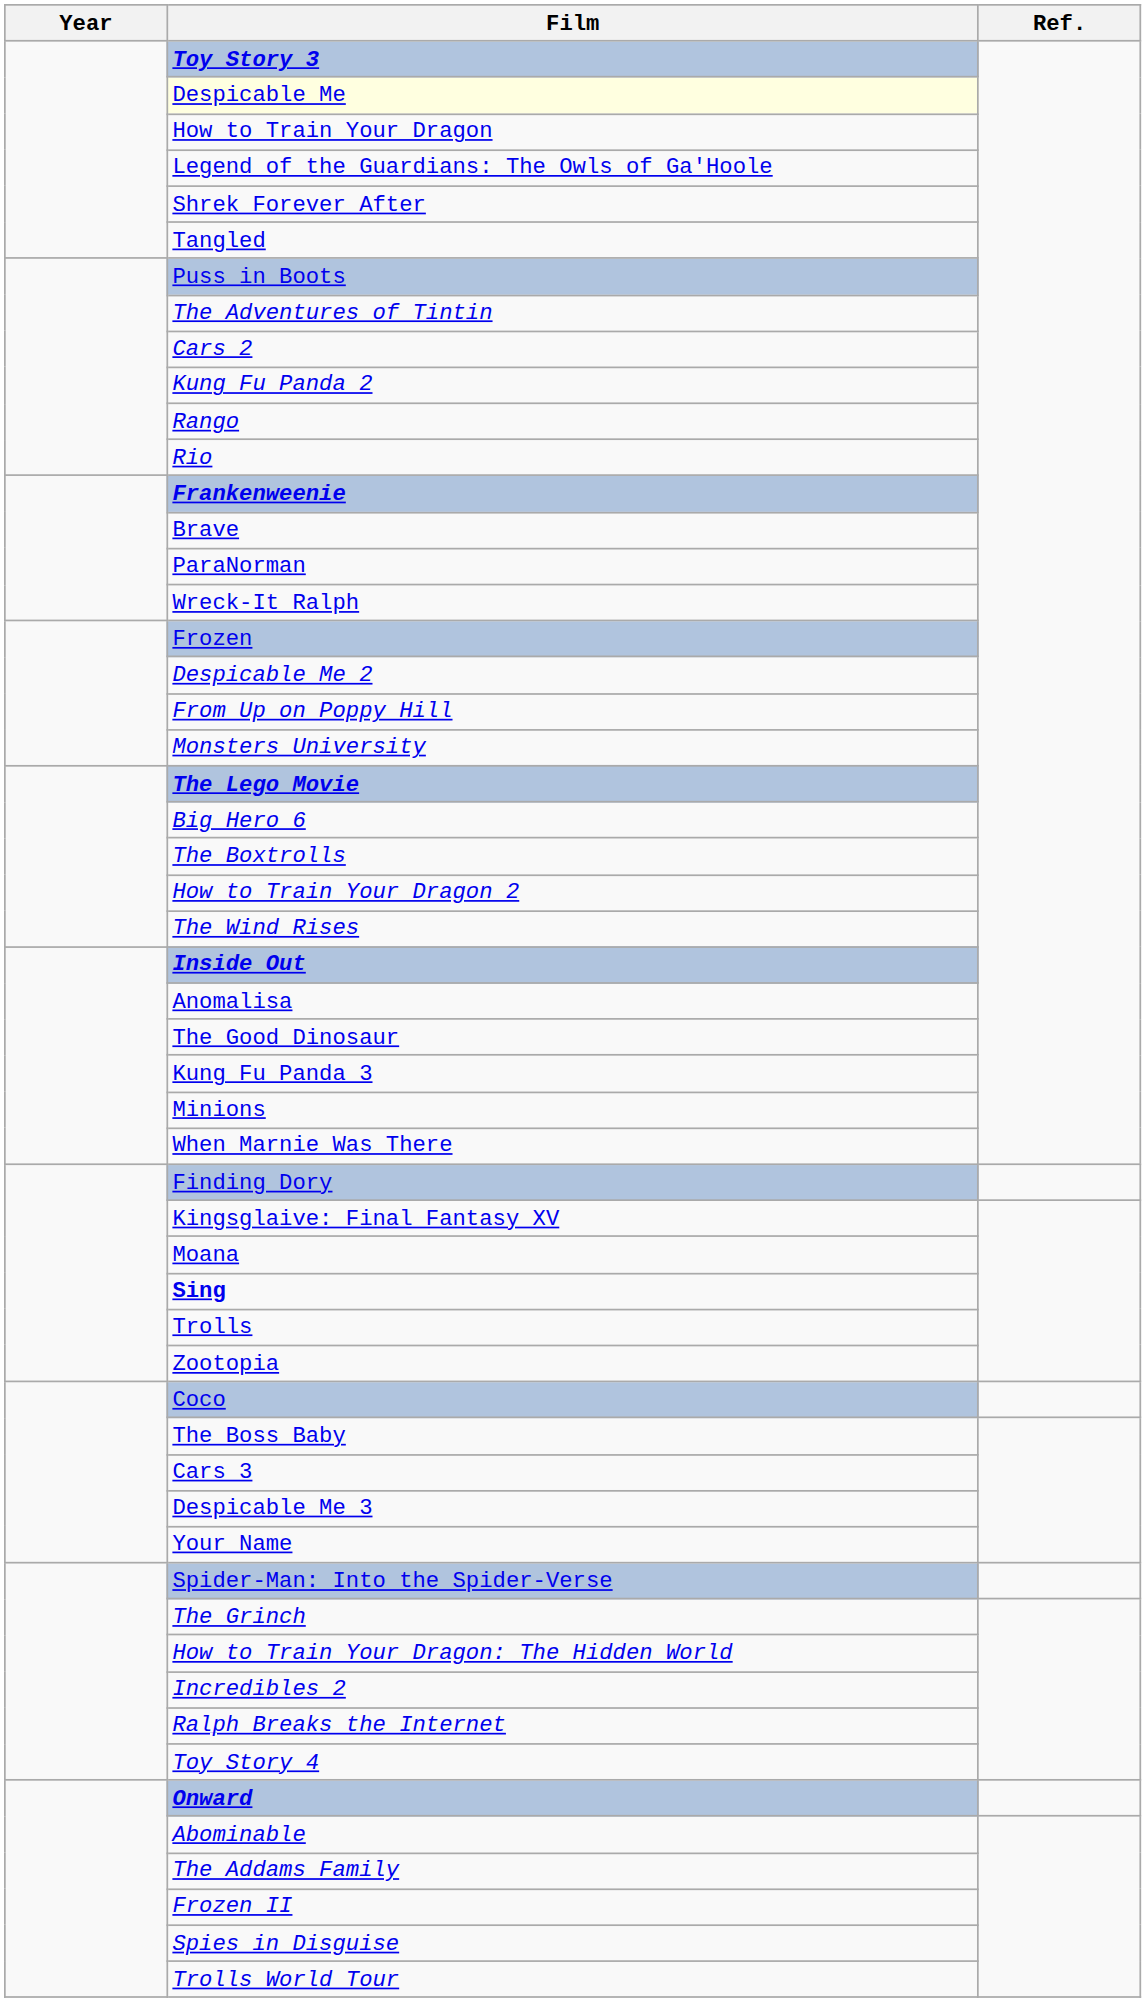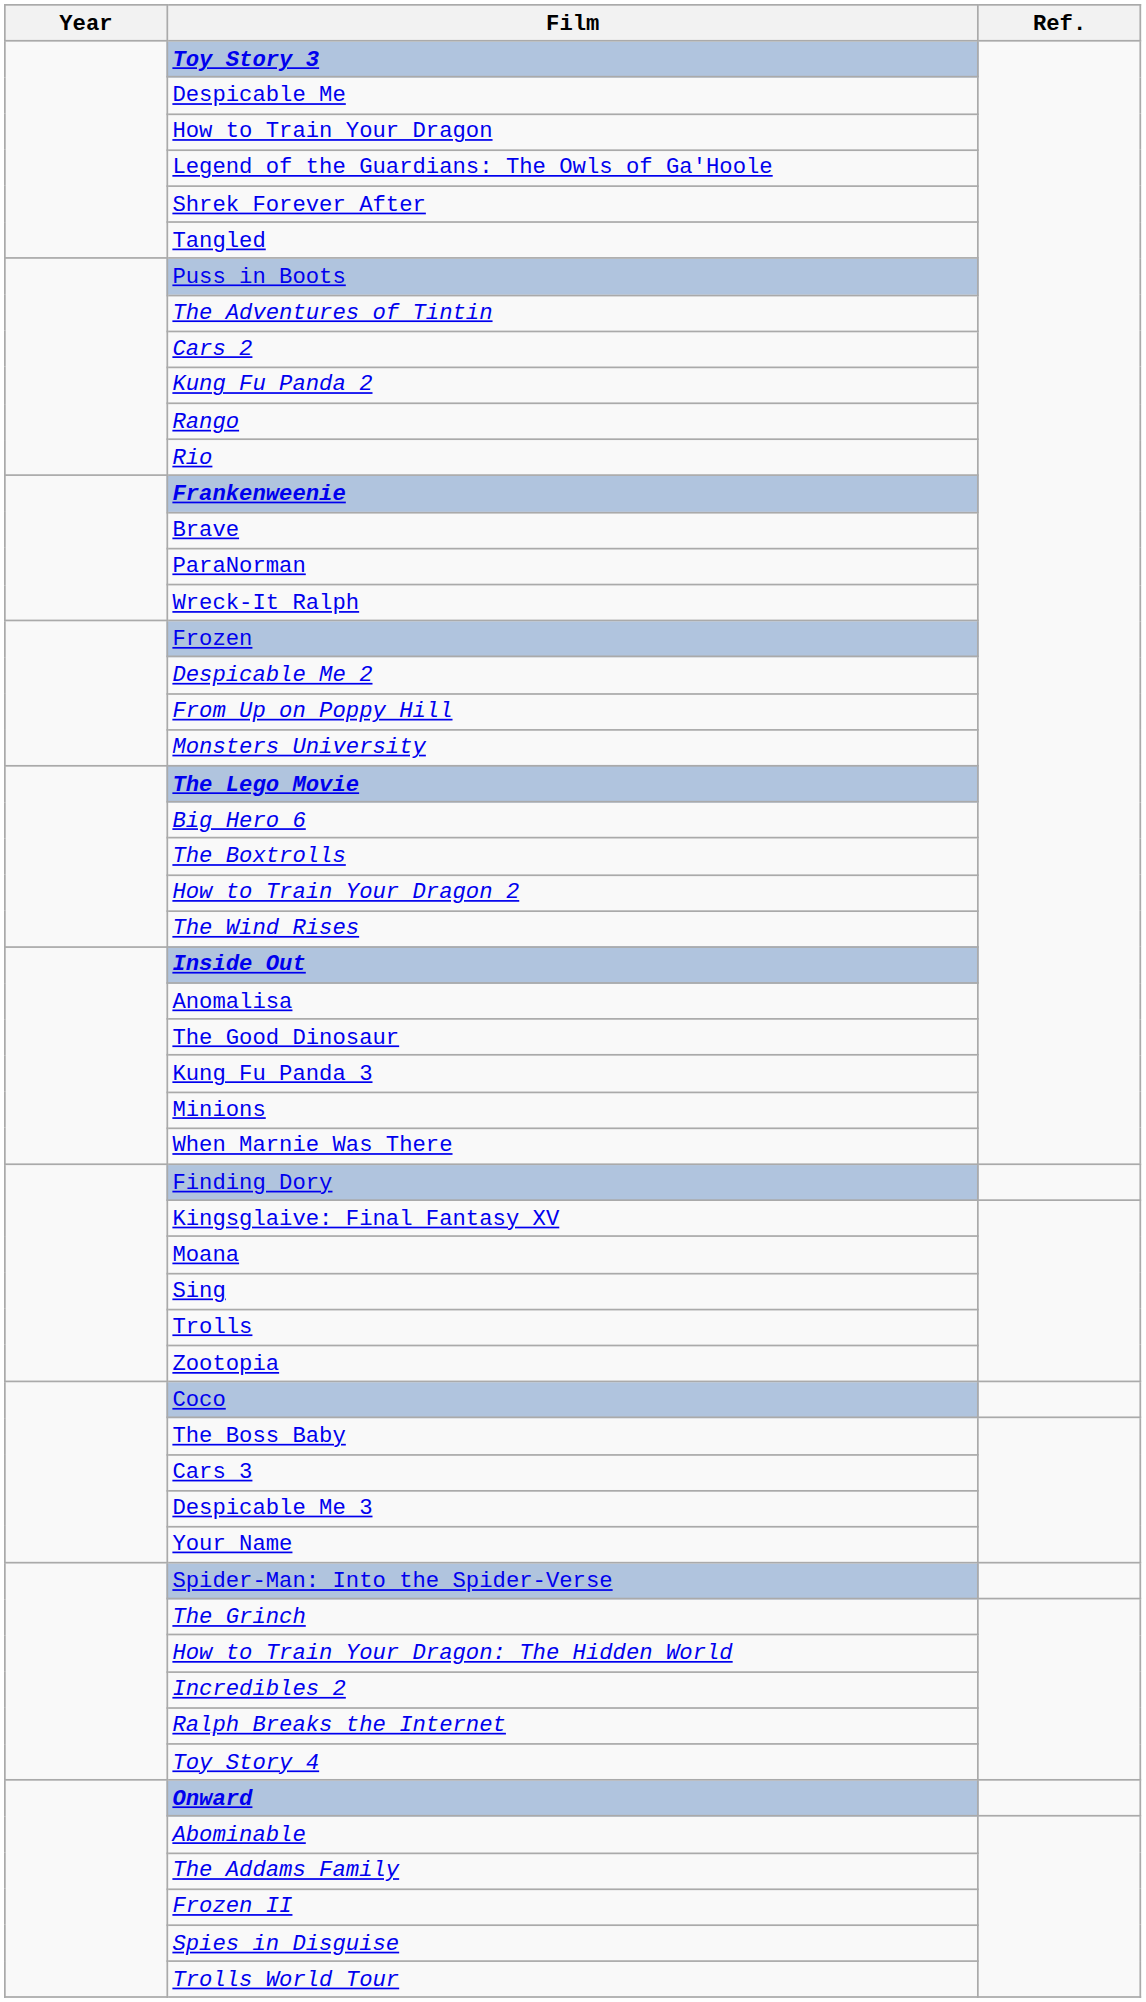(259, 95) lightyellow background -> (259, 95) no background
(199, 1291) bold -> (199, 1291) normal
